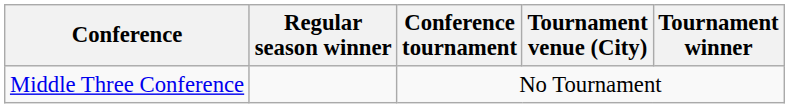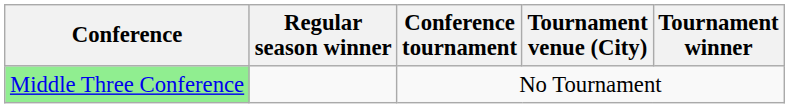(127, 84) no background -> (127, 84) lightgreen background
